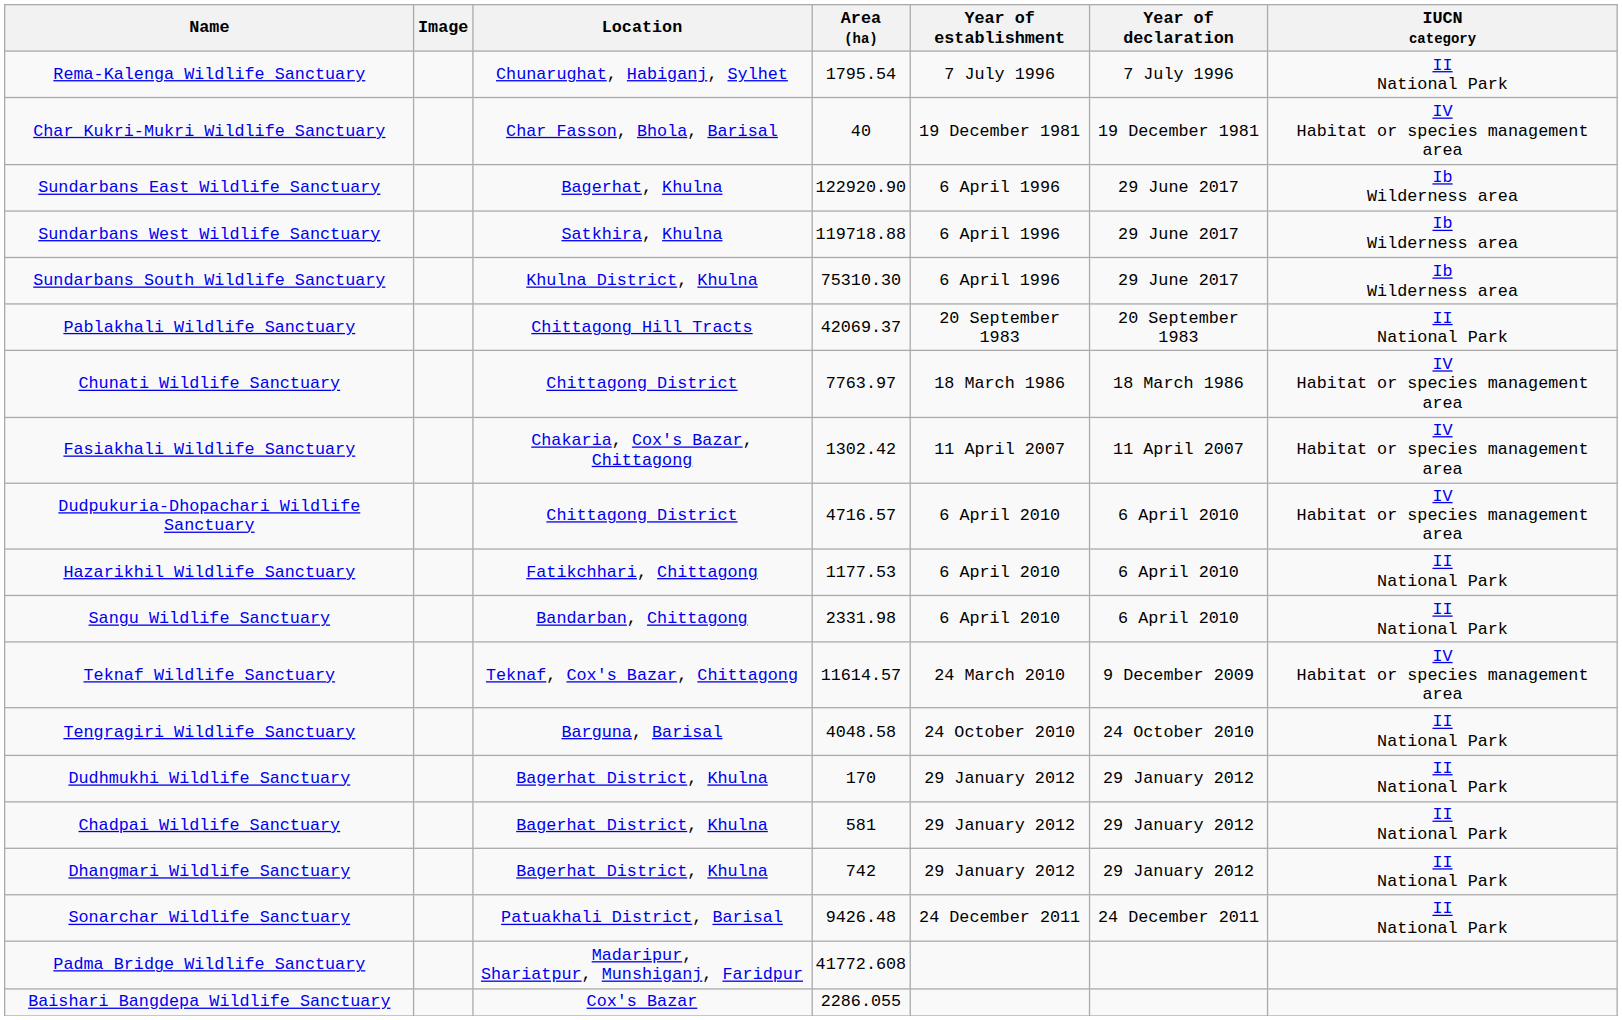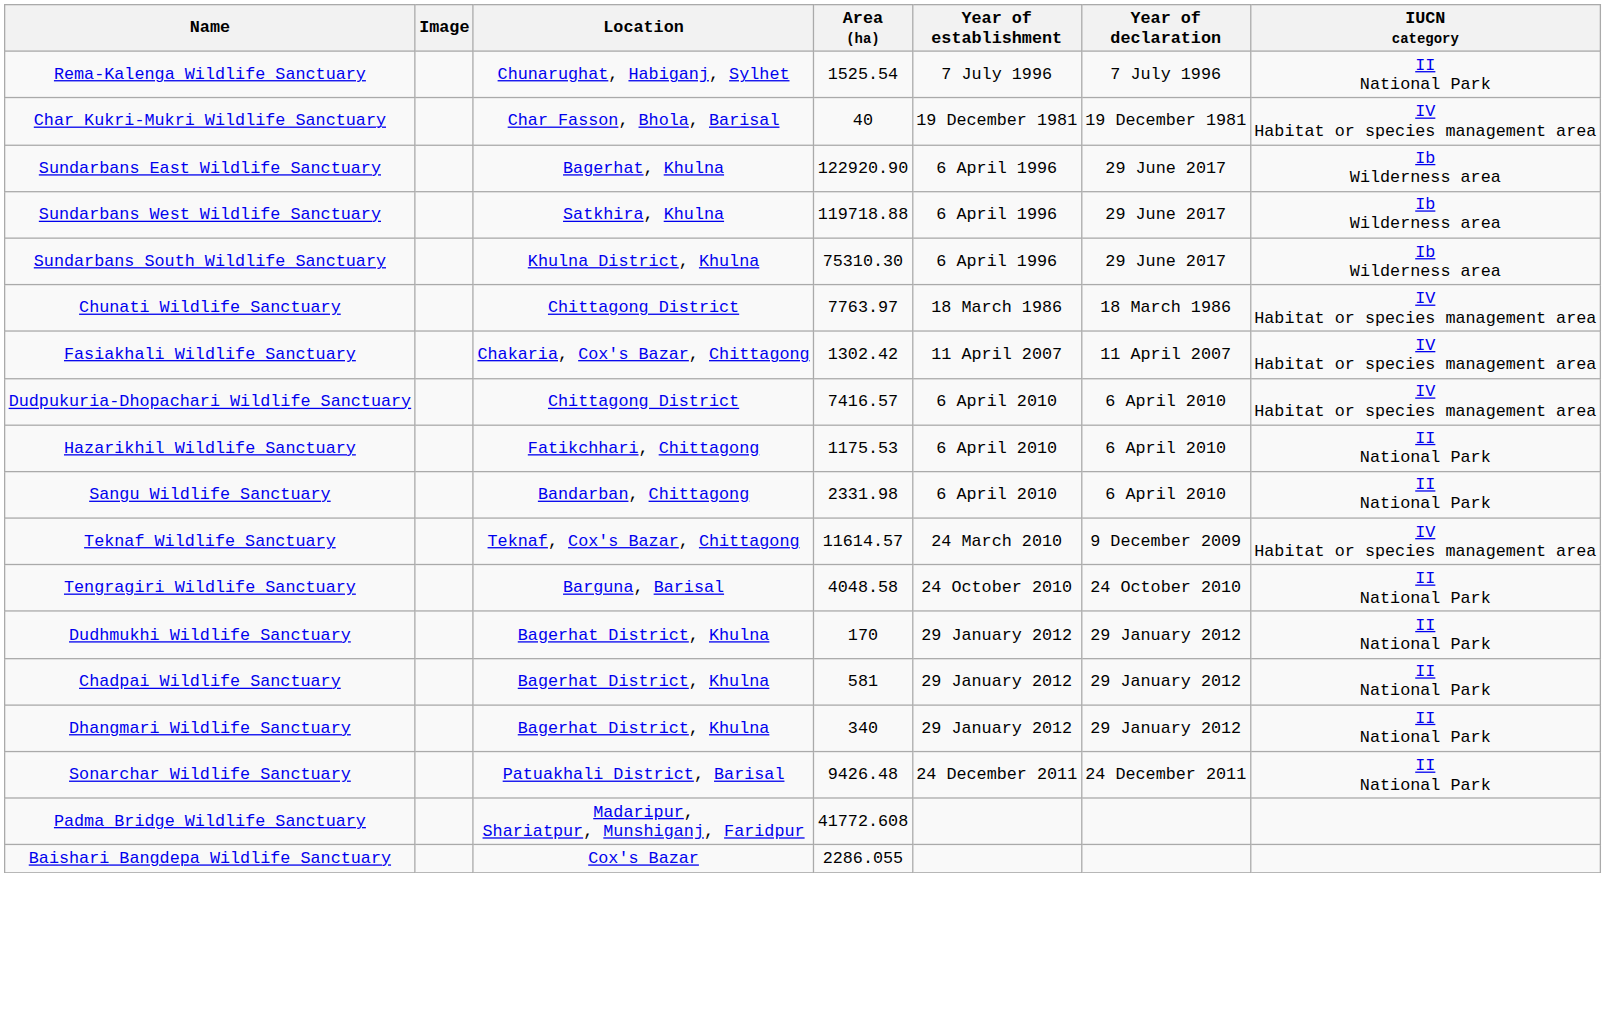(861, 75) 1795.54 -> (863, 75) 1525.54
- row: (209, 327)
(861, 516) 4716.57 -> (863, 401) 7416.57
(861, 572) 1177.53 -> (863, 448) 1175.53
(861, 872) 742 -> (863, 728) 340
